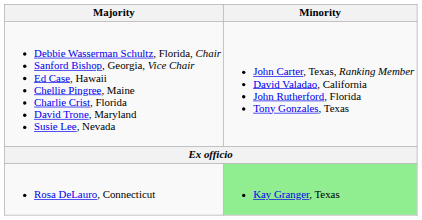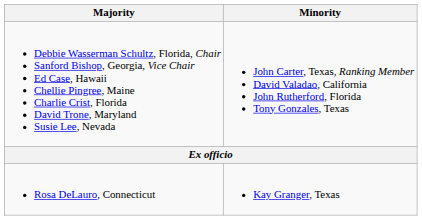(320, 195) lightgreen background -> (320, 195) no background
